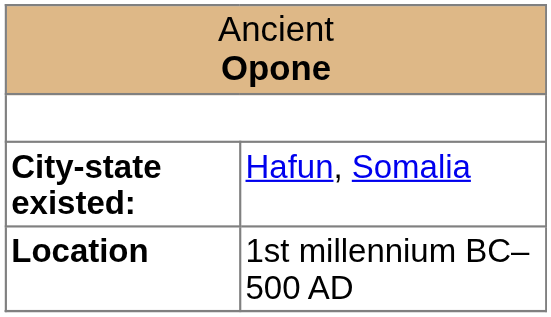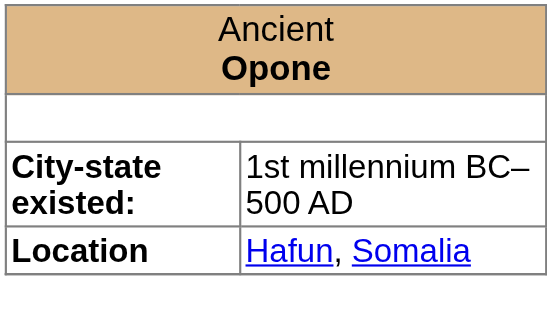(358, 166) Hafun, Somalia -> (387, 184) 1st millennium BC–500 AD
(387, 269) 1st millennium BC–500 AD -> (358, 250) Hafun, Somalia
